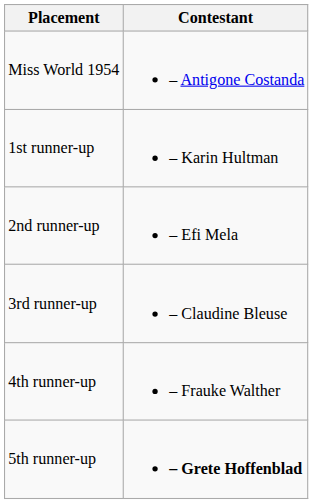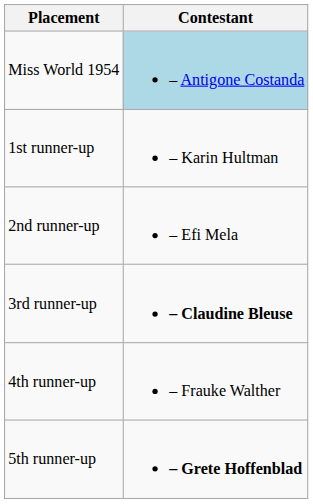(216, 80) no background -> (216, 80) lightblue background
(216, 313) normal -> (216, 313) bold
